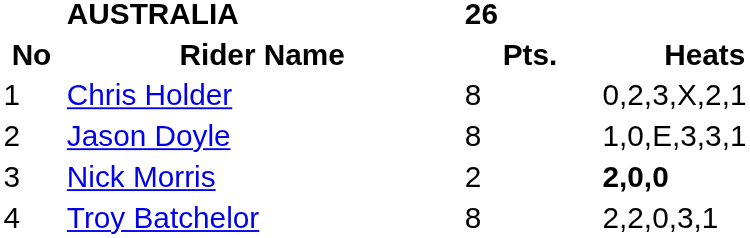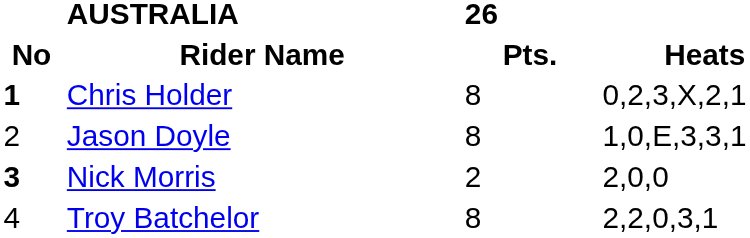(12, 95) normal -> (12, 95) bold
(12, 177) normal -> (12, 177) bold
(636, 177) bold -> (636, 177) normal
